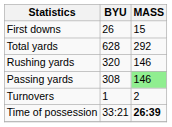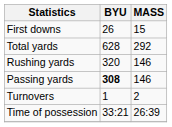(111, 79) normal -> (111, 79) bold
(142, 79) lightgreen background -> (142, 79) no background
(147, 113) bold -> (147, 113) normal
